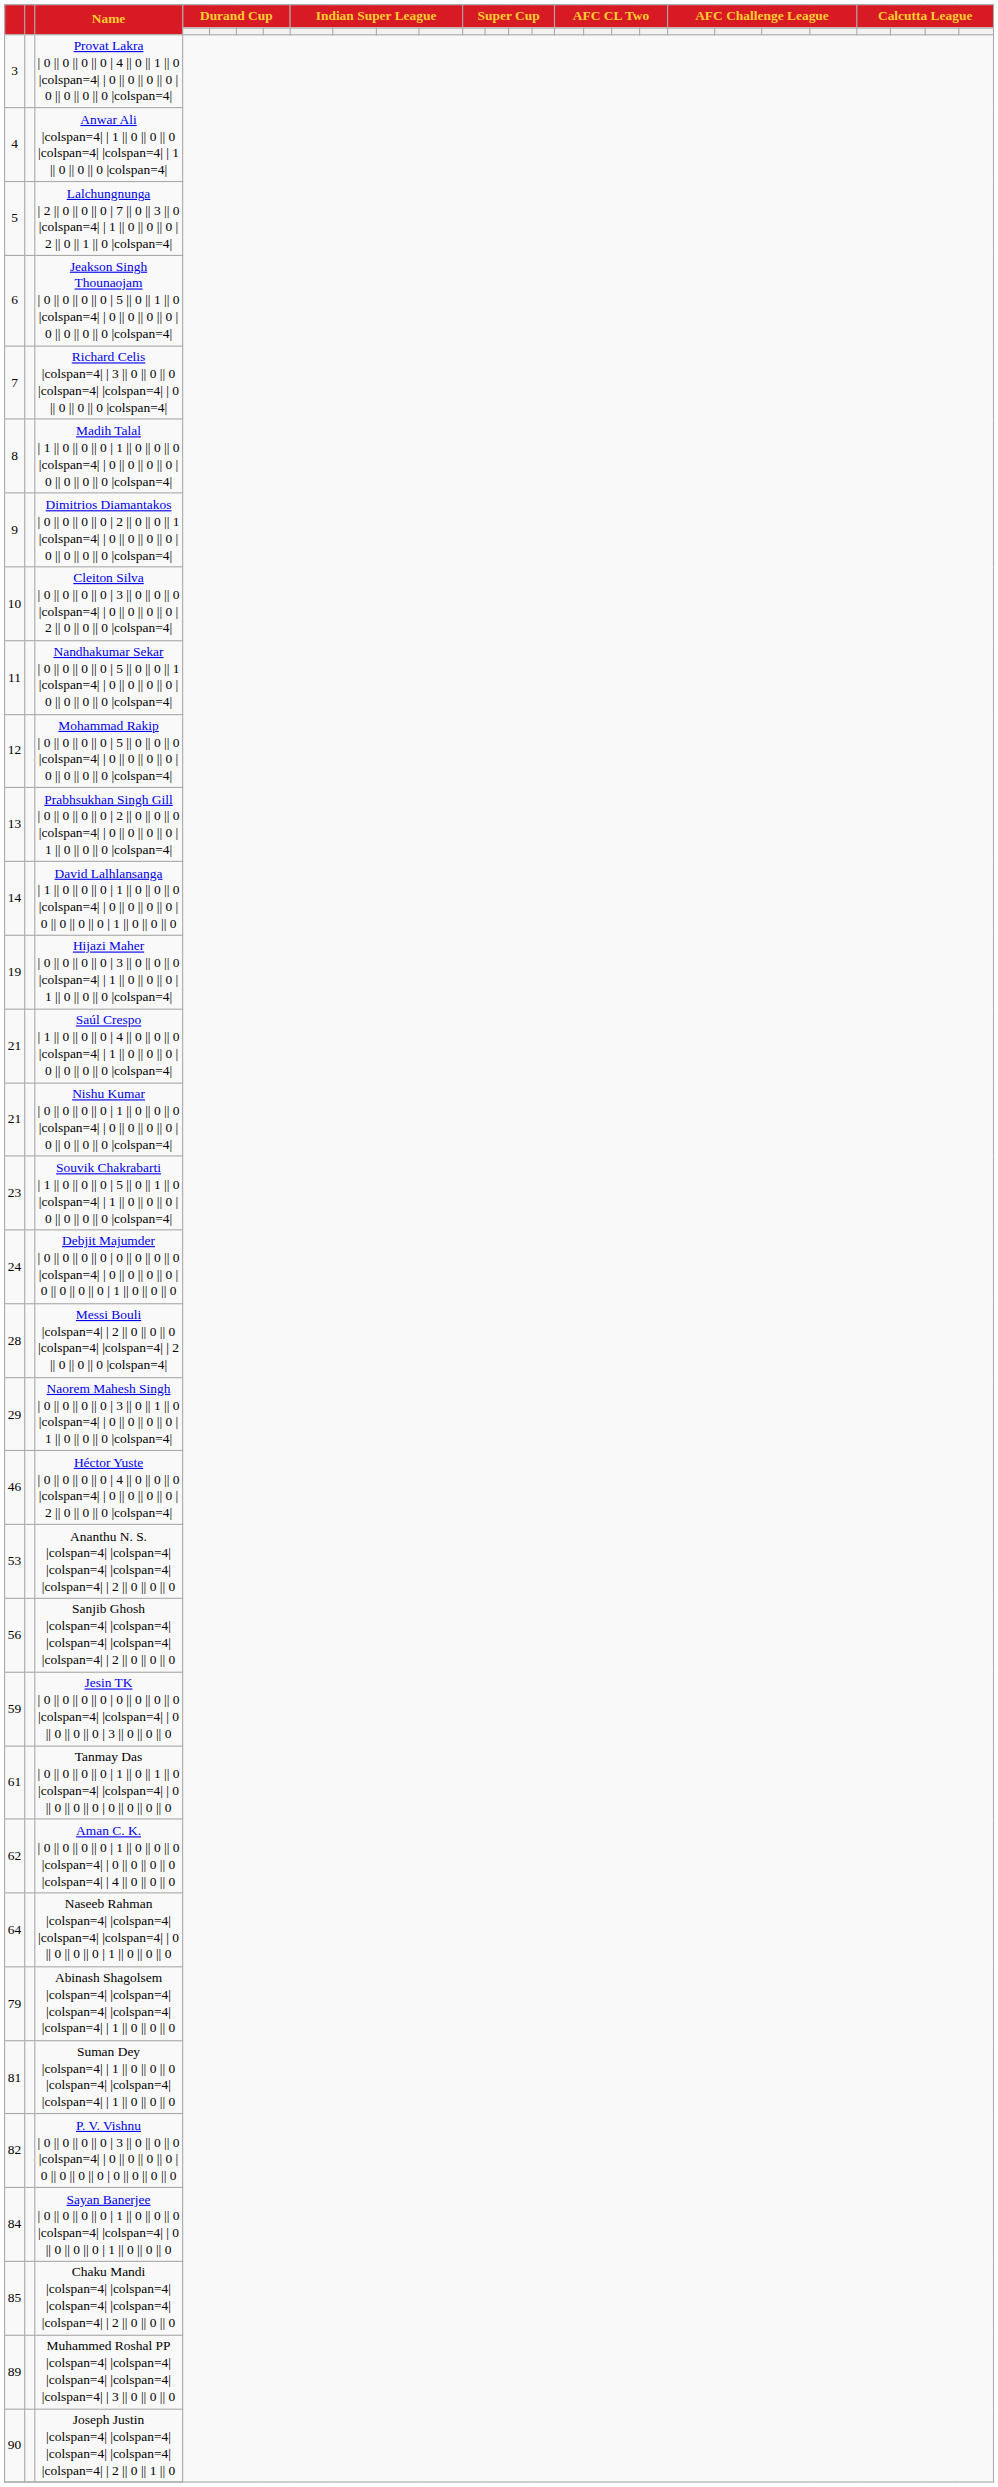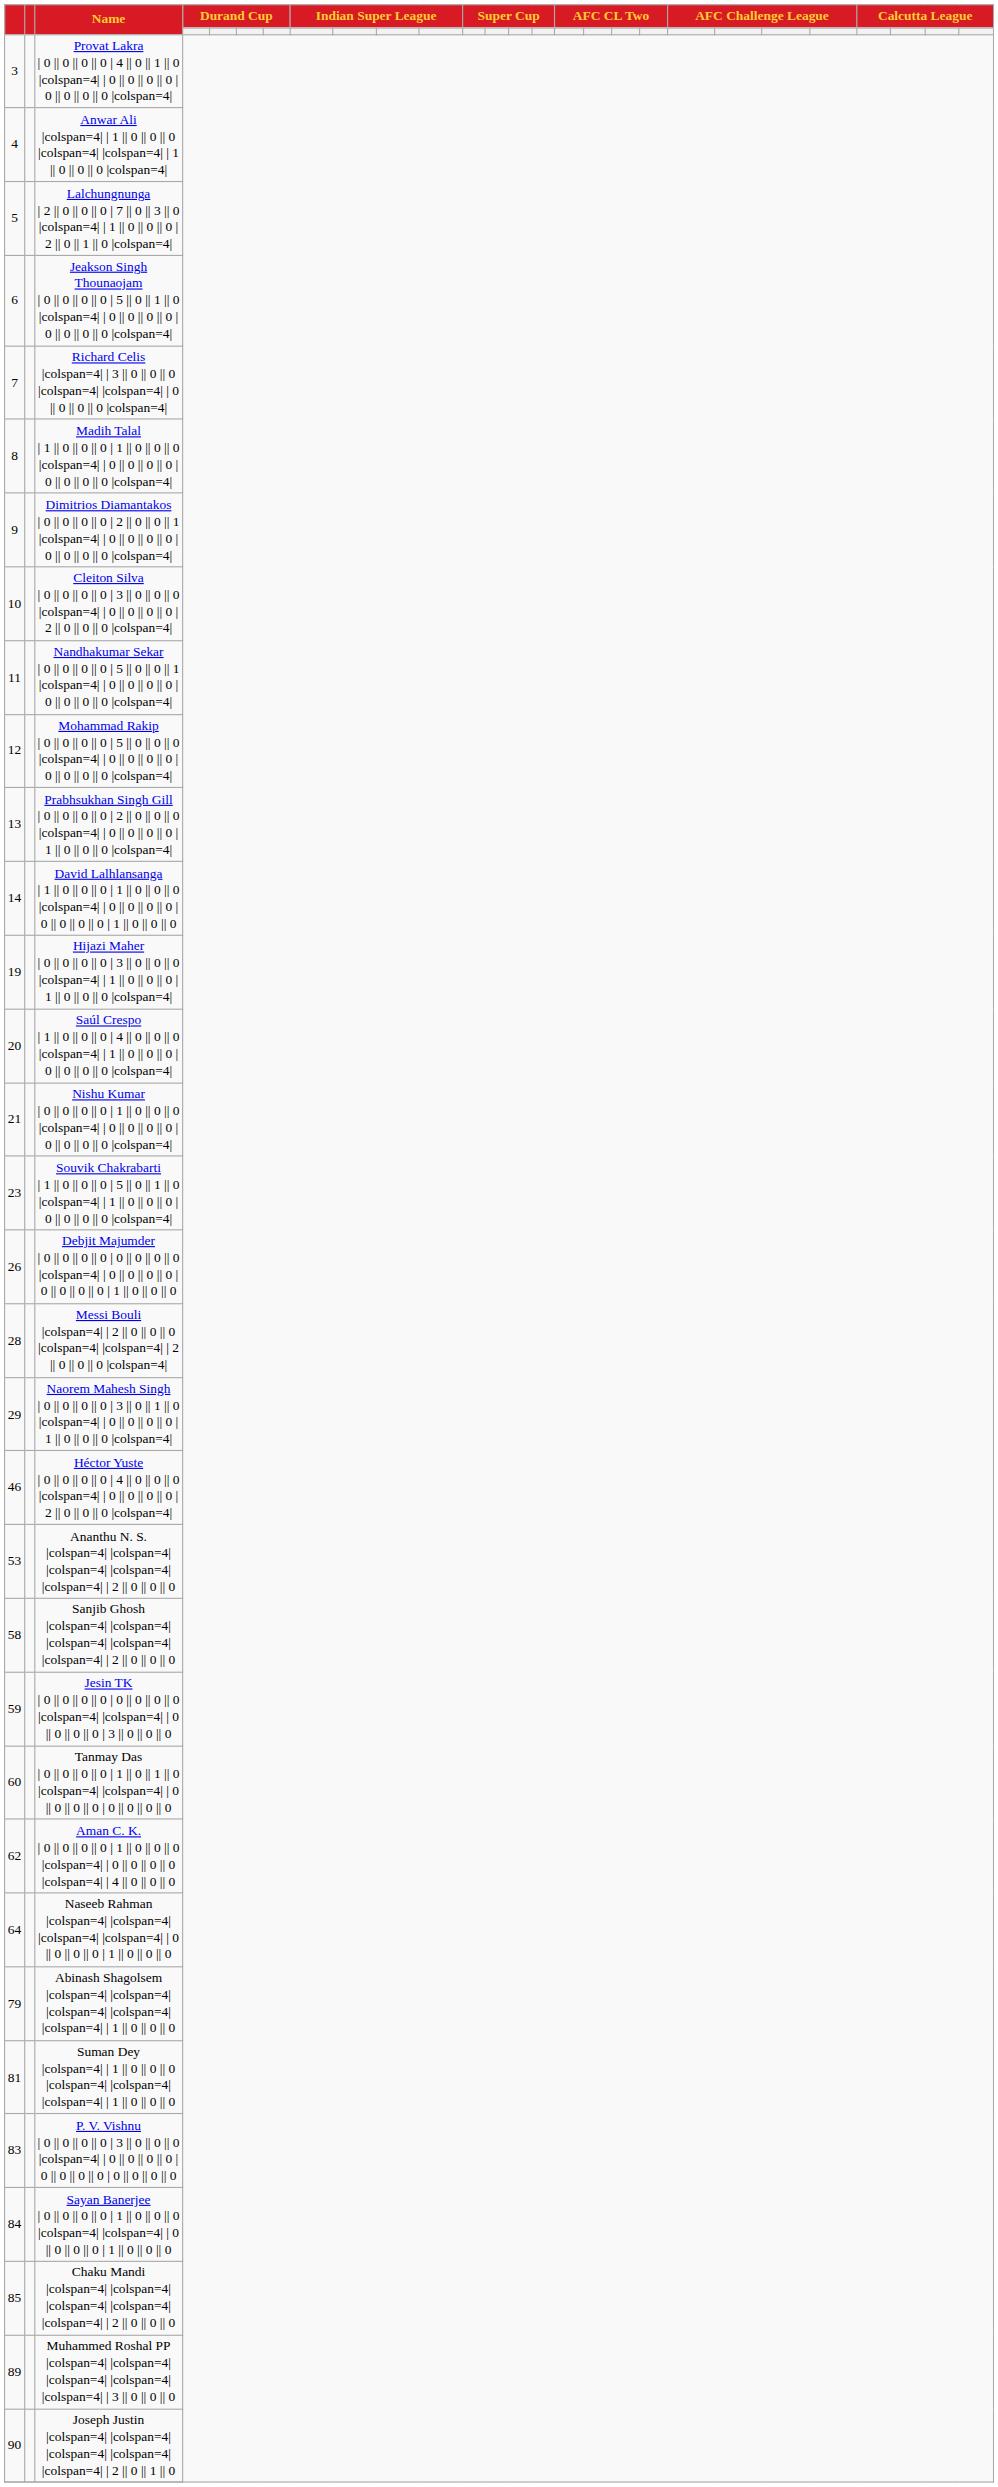(15, 1045) 21 -> (15, 1045) 20
(15, 1266) 24 -> (15, 1266) 26
(15, 1635) 56 -> (15, 1635) 58
(15, 1782) 61 -> (15, 1782) 60
(15, 2150) 82 -> (15, 2150) 83
